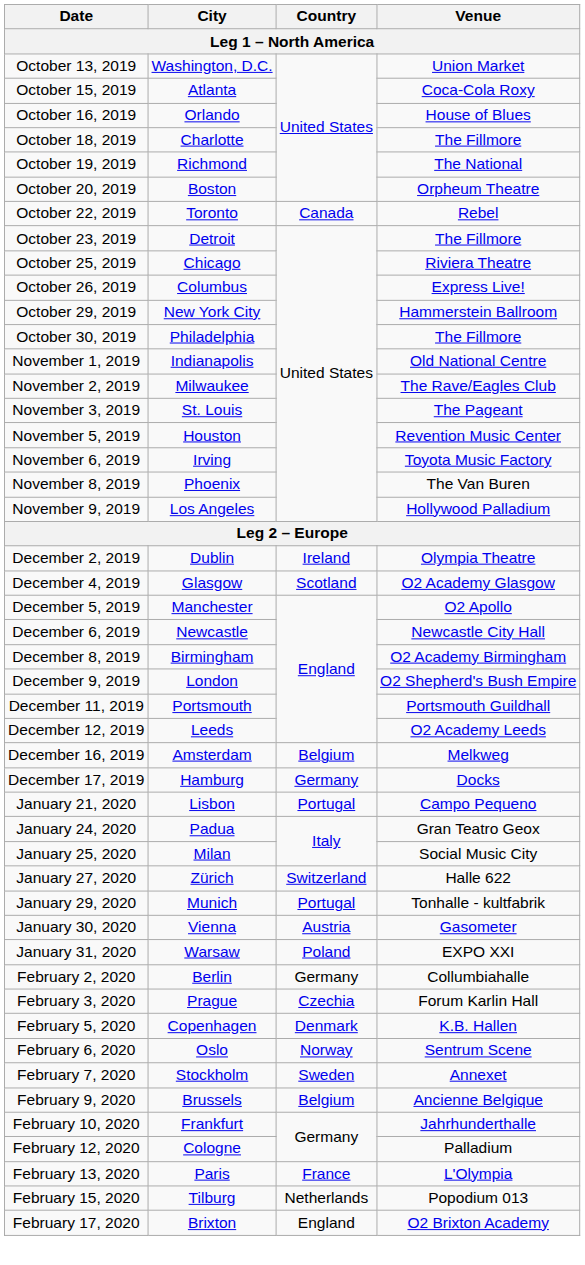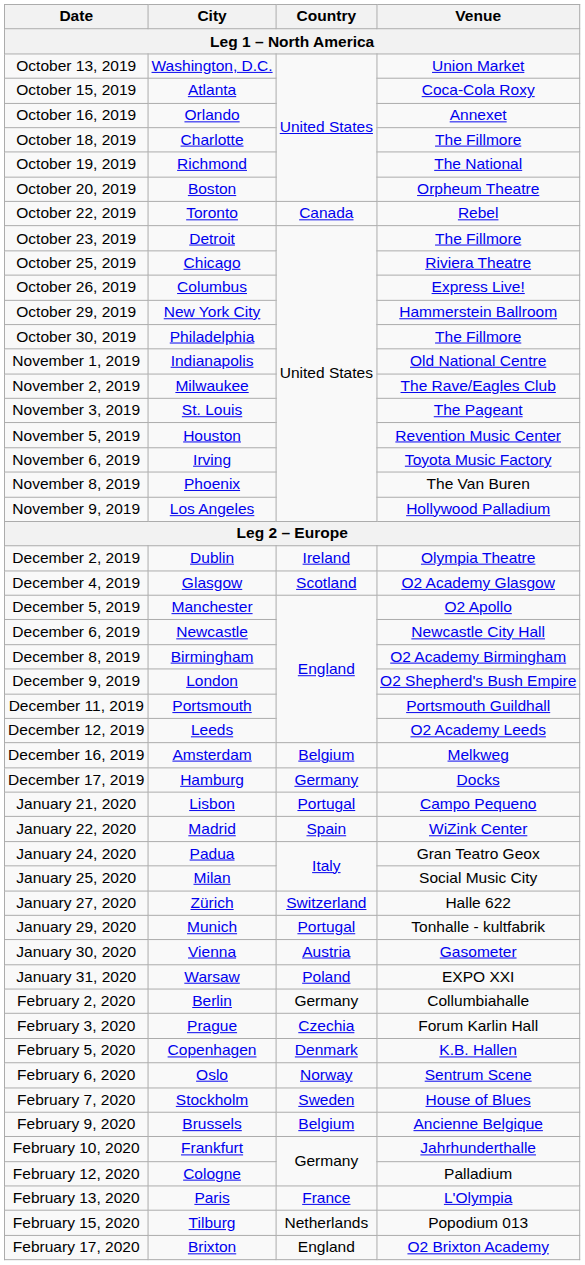(478, 115) House of Blues -> (478, 115) Annexet
+ row: (76, 829)
(478, 1075) Annexet -> (478, 1099) House of Blues
